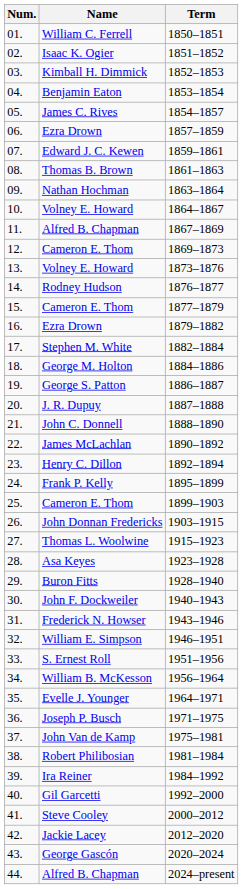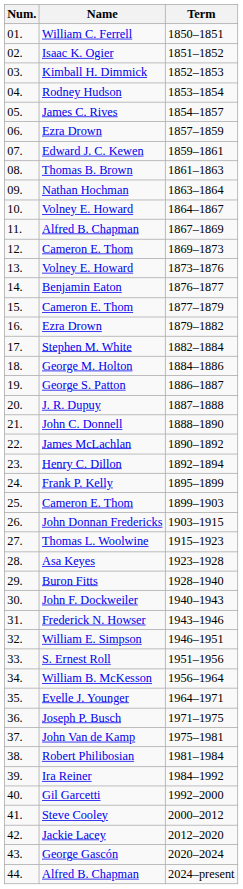(82, 92) Benjamin Eaton -> (82, 92) Rodney Hudson
(82, 287) Rodney Hudson -> (82, 287) Benjamin Eaton
